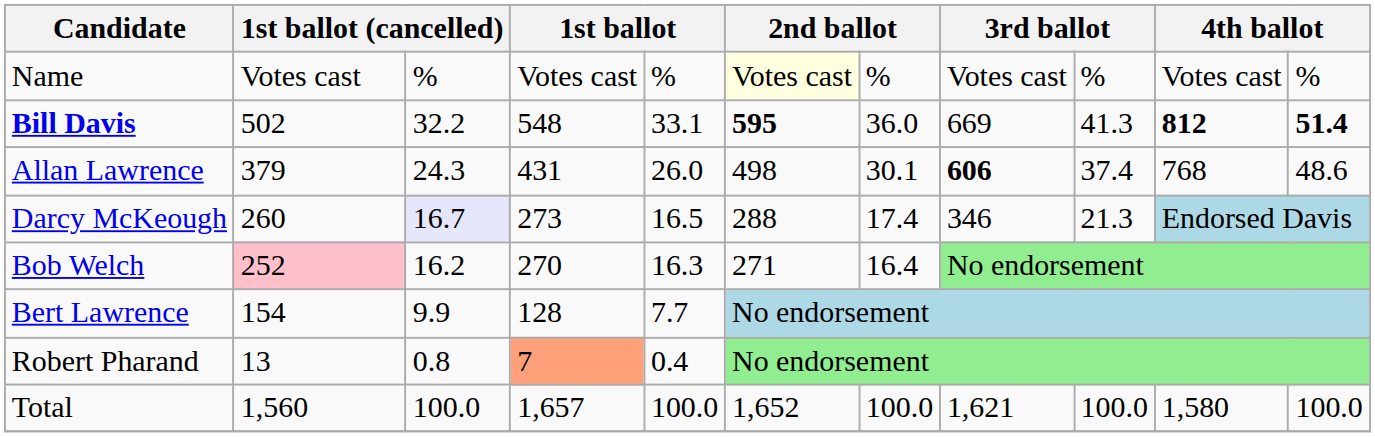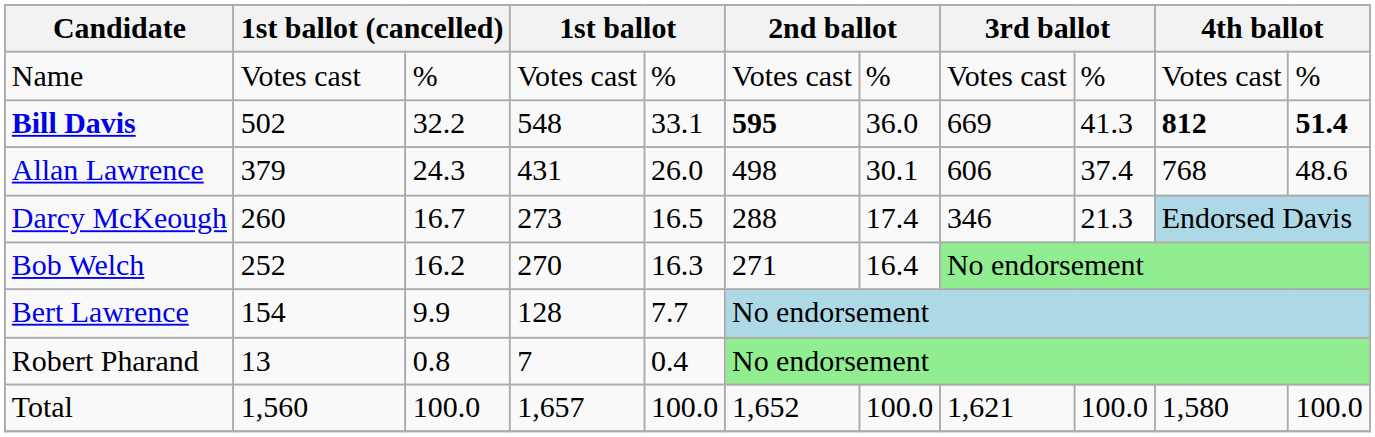(792, 75) lightyellow background -> (792, 75) no background
(969, 170) bold -> (969, 170) normal
(439, 218) lavender background -> (439, 218) no background
(263, 265) pink background -> (263, 265) no background
(525, 360) lightsalmon background -> (525, 360) no background
